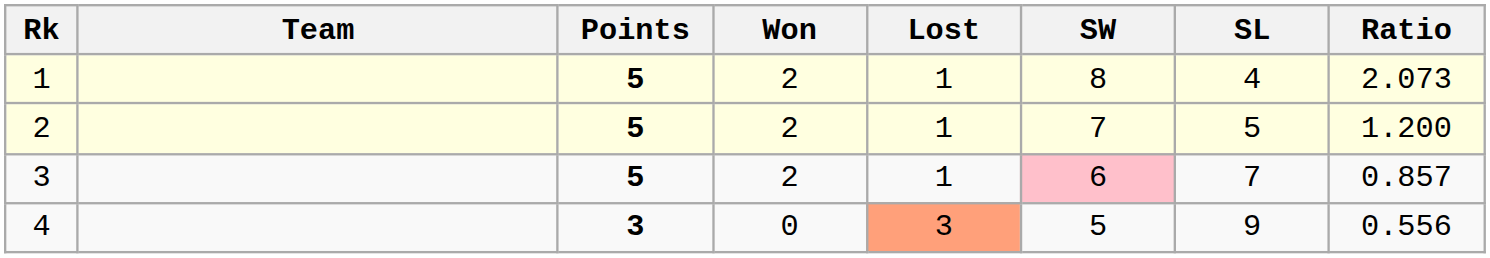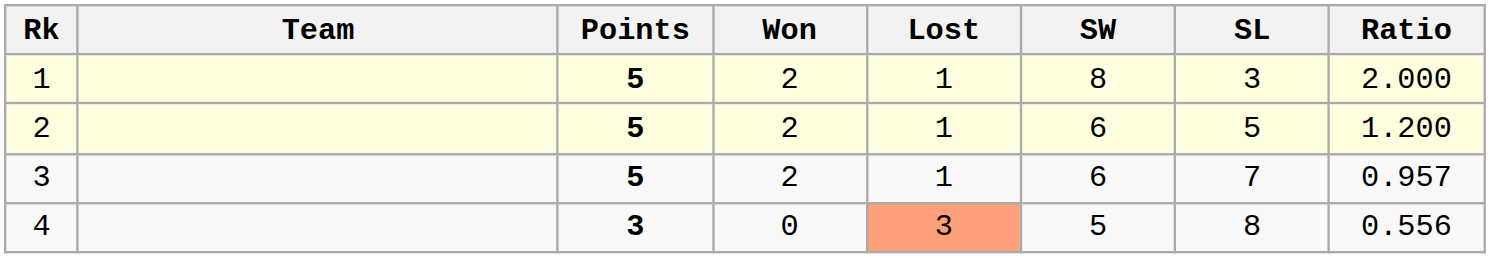(1252, 79) 4 -> (1252, 79) 3
(1406, 79) 2.073 -> (1406, 79) 2.000
(1098, 129) 7 -> (1098, 129) 6
(1098, 178) pink background -> (1098, 178) no background
(1406, 178) 0.857 -> (1406, 178) 0.957
(1252, 227) 9 -> (1252, 227) 8
